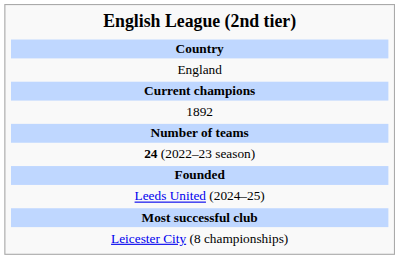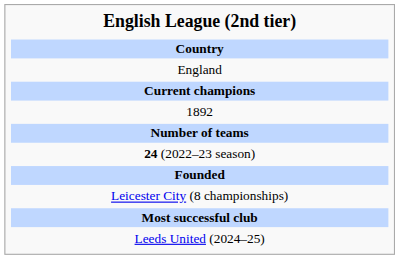(200, 196) Leeds United (2024–25) -> (200, 196) Leicester City (8 championships)
(200, 238) Leicester City (8 championships) -> (200, 238) Leeds United (2024–25)
